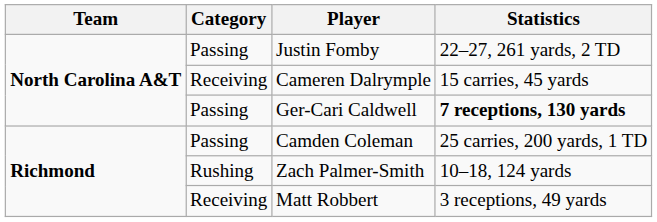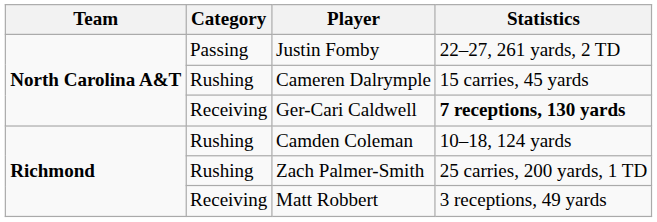(229, 80) Receiving -> (222, 80) Rushing
(219, 110) Passing -> (229, 110) Receiving
(219, 140) Passing -> (222, 140) Rushing
(543, 140) 25 carries, 200 yards, 1 TD -> (506, 140) 10–18, 124 yards
(506, 170) 10–18, 124 yards -> (543, 170) 25 carries, 200 yards, 1 TD
